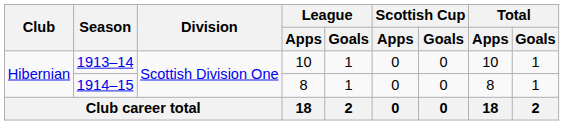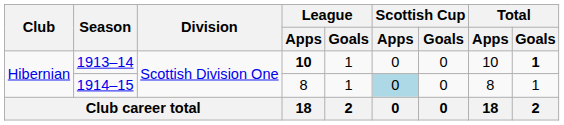(304, 62) normal -> (304, 62) bold
(535, 62) normal -> (535, 62) bold
(395, 85) no background -> (395, 85) lightblue background
